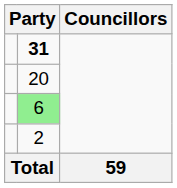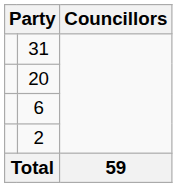(39, 49) bold -> (39, 49) normal
(39, 108) lightgreen background -> (39, 108) no background
